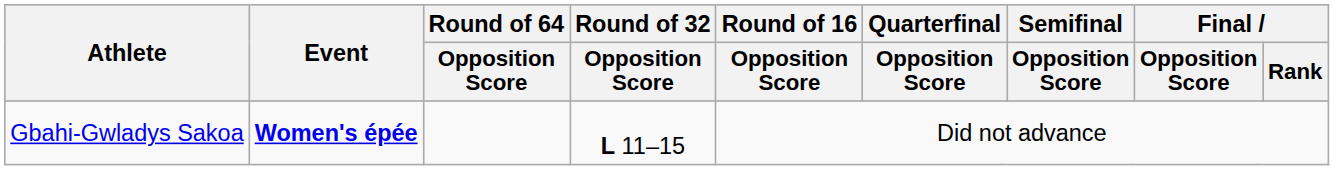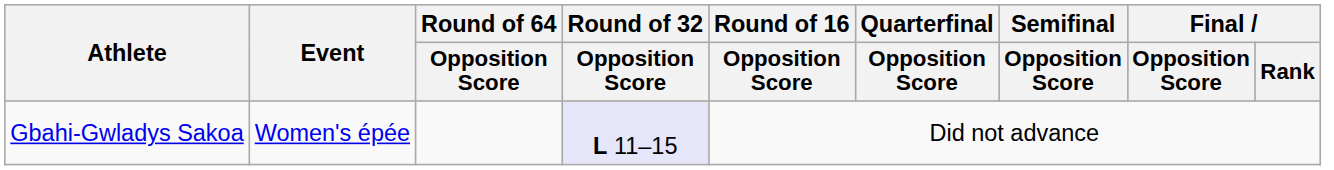(336, 133) bold -> (332, 133) normal
(643, 146) no background -> (635, 146) lavender background
